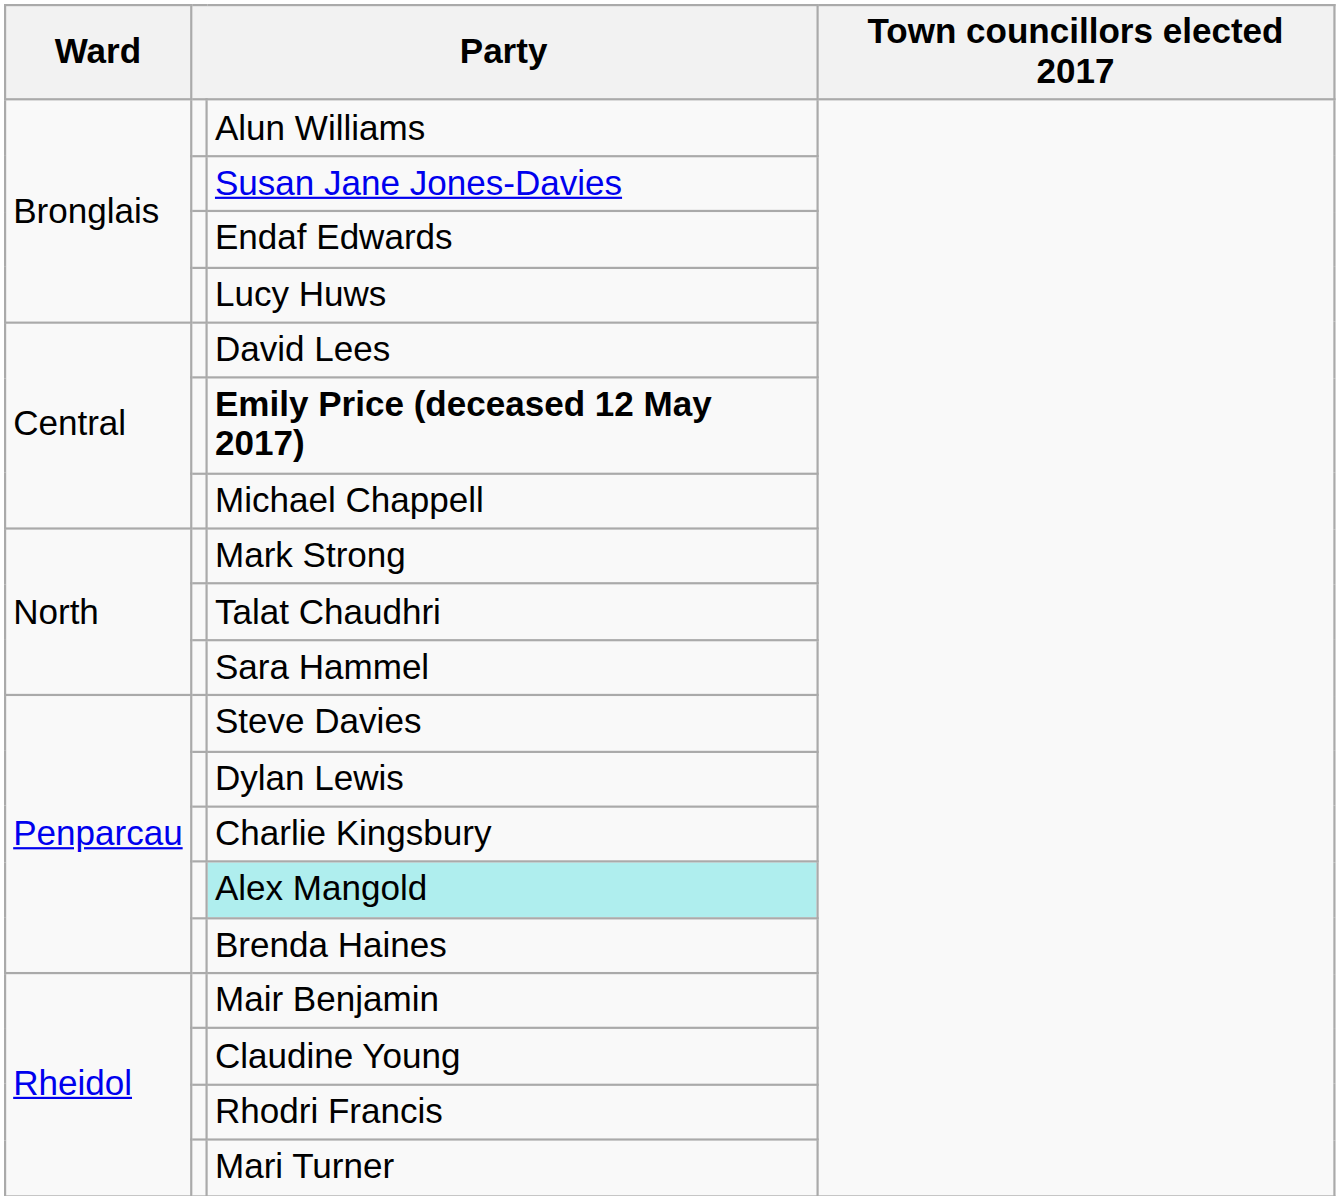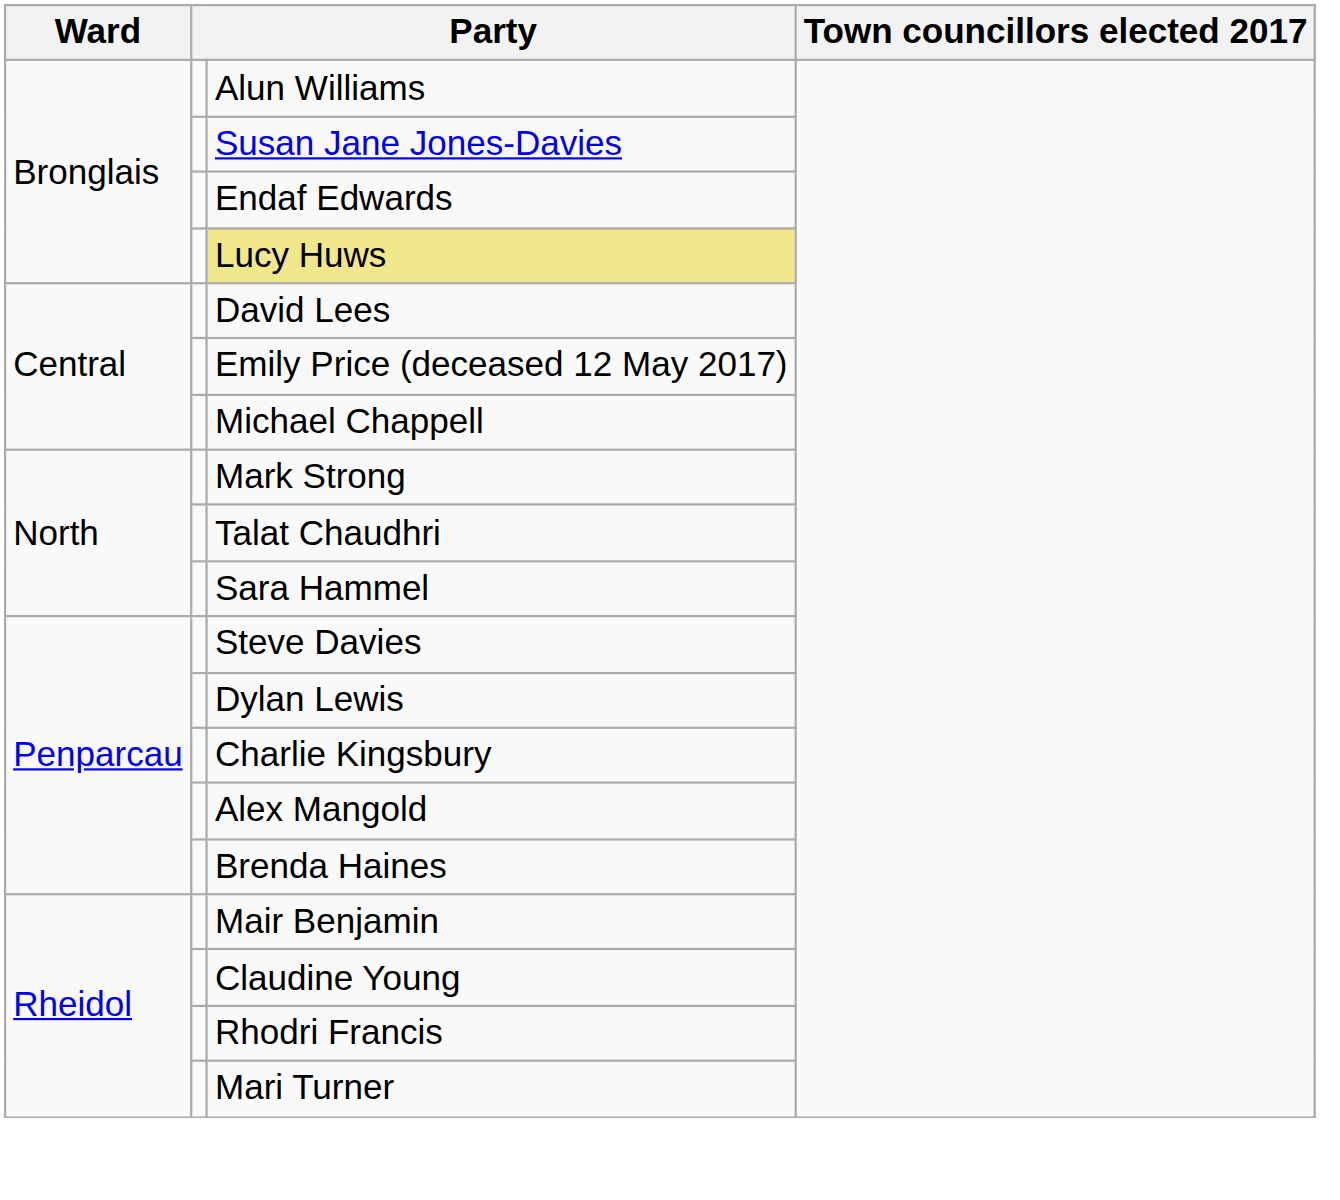(301, 293) no background -> (301, 254) khaki background
(463, 424) bold -> (501, 365) normal
(321, 889) paleturquoise background -> (321, 810) no background
